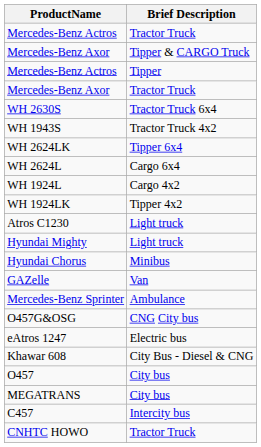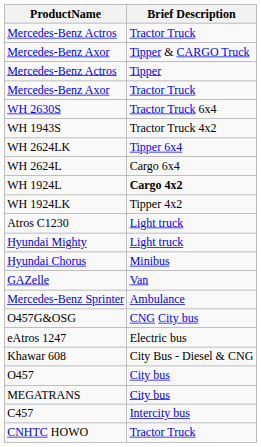(155, 185) normal -> (156, 185) bold
